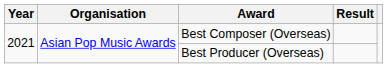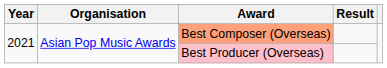(256, 33) no background -> (256, 33) lightsalmon background
(253, 53) no background -> (253, 53) pink background
